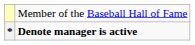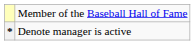(77, 31) bold -> (74, 31) normal
